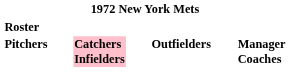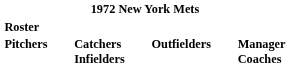(99, 51) pink background -> (99, 51) no background
